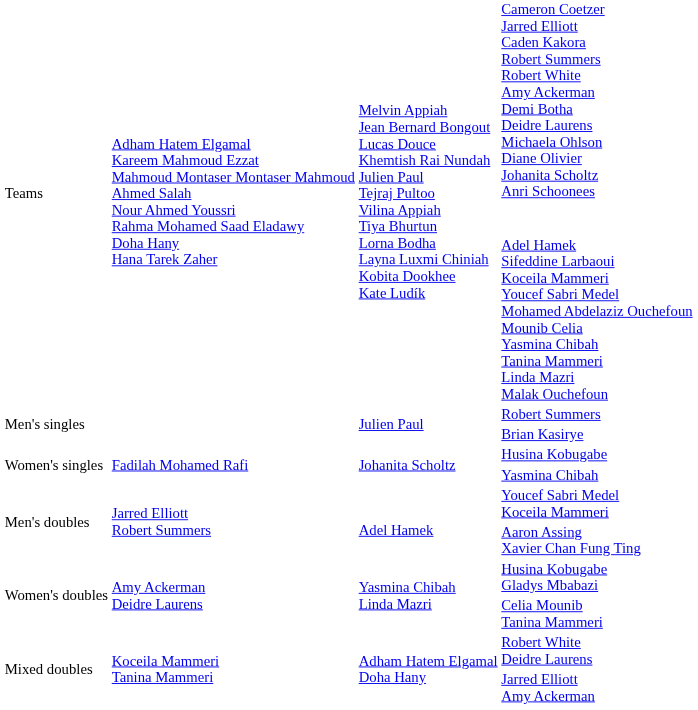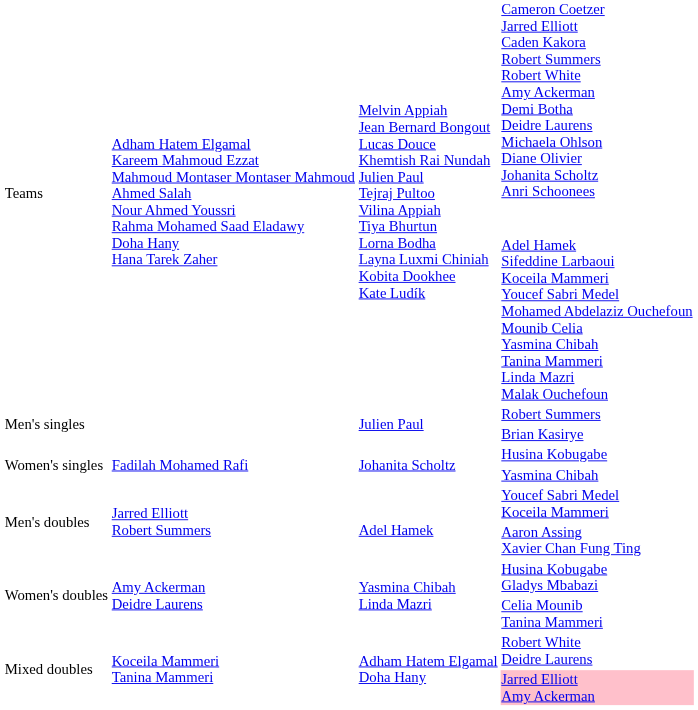(548, 687) no background -> (548, 687) pink background
